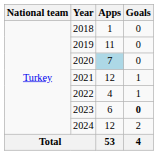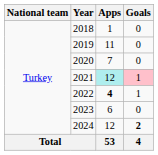(110, 61) lightblue background -> (110, 61) no background
(110, 77) no background -> (110, 77) paleturquoise background
(138, 77) no background -> (138, 77) pink background
(110, 93) normal -> (110, 93) bold
(138, 110) bold -> (138, 110) normal
(138, 126) normal -> (138, 126) bold
